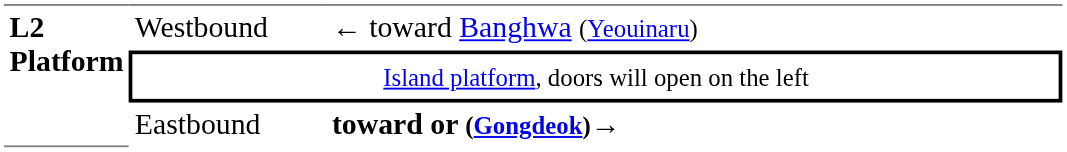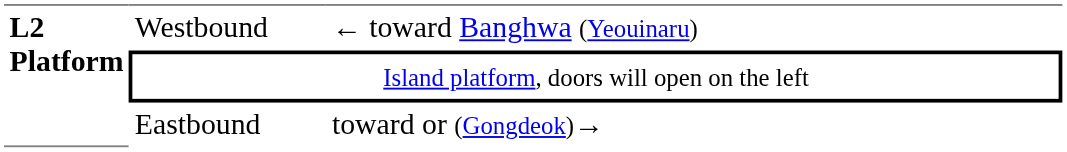(476, 124) bold -> (468, 124) normal
